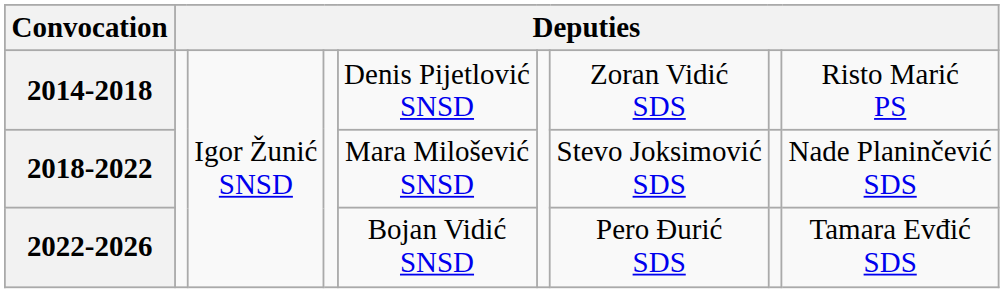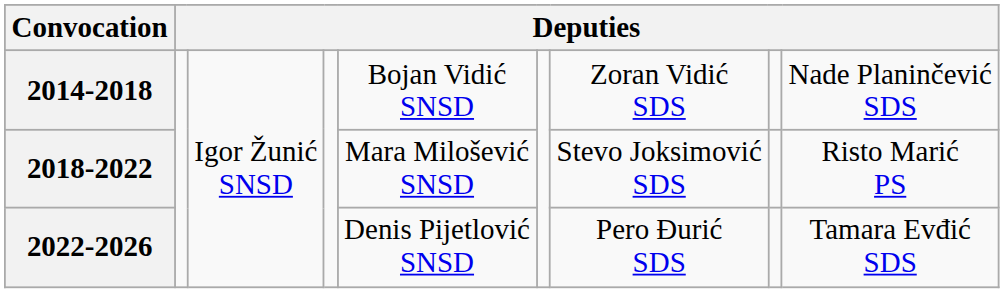(437, 89) Denis Pijetlović SNSD -> (437, 89) Bojan Vidić SNSD
(890, 89) Risto Marić PS -> (890, 89) Nade Planinčević SDS
(890, 168) Nade Planinčević SDS -> (890, 168) Risto Marić PS
(437, 246) Bojan Vidić SNSD -> (437, 246) Denis Pijetlović SNSD
